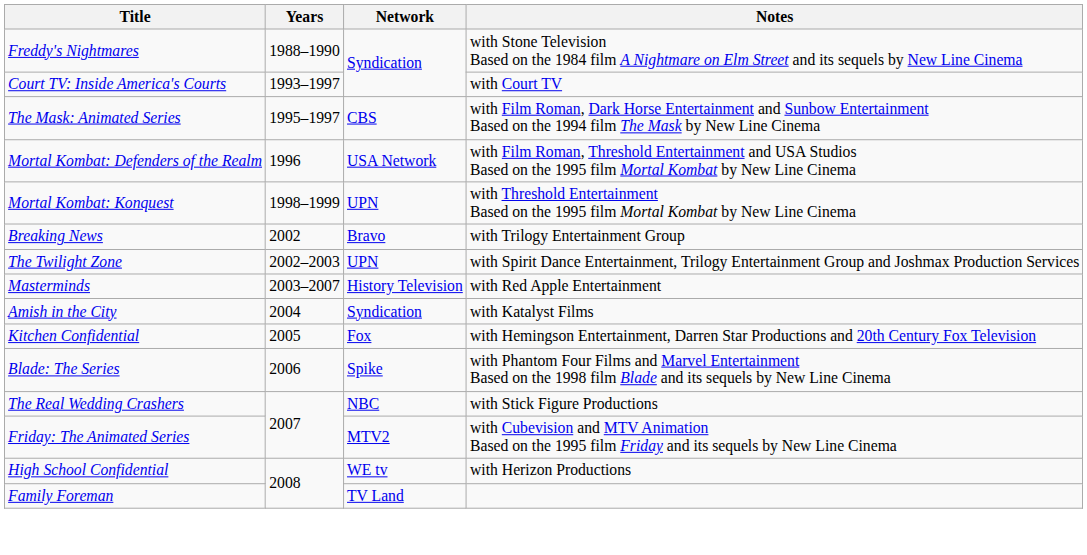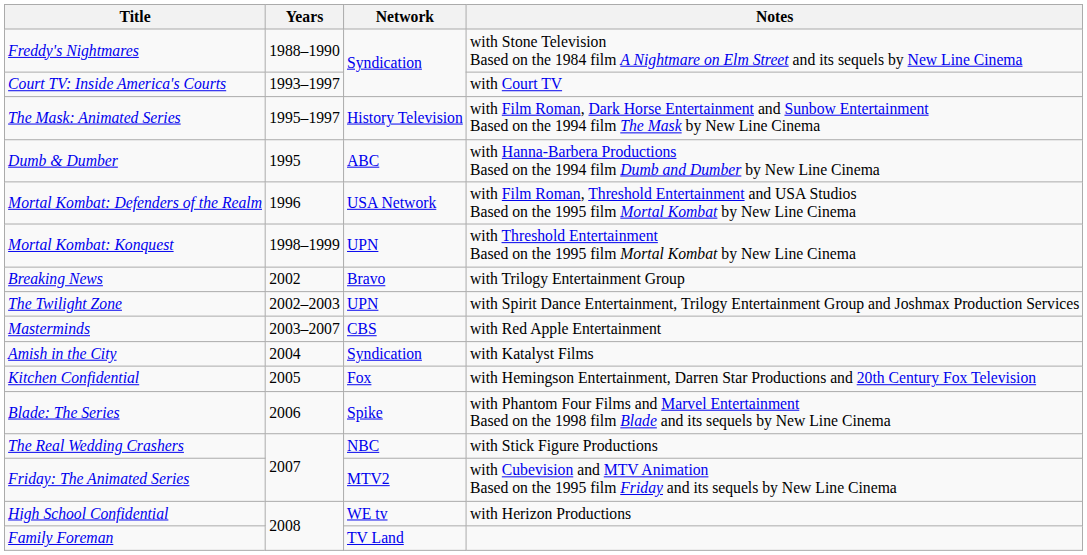(362, 117) CBS -> (405, 117) History Television
+ row: (63, 160)
(405, 286) History Television -> (362, 328) CBS
